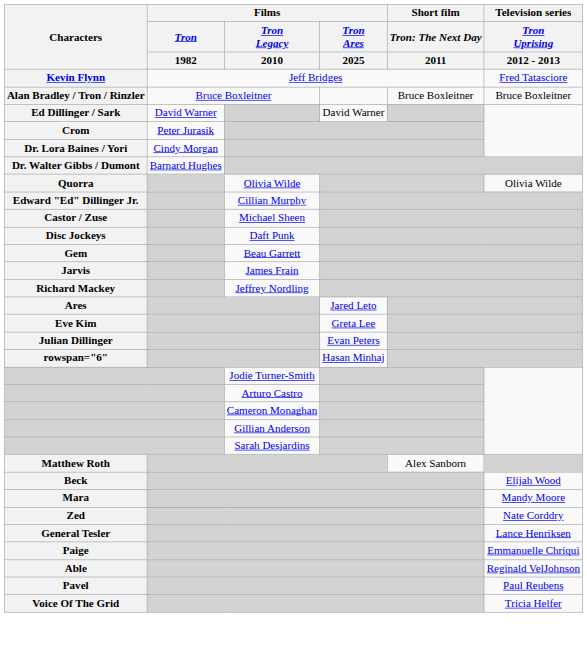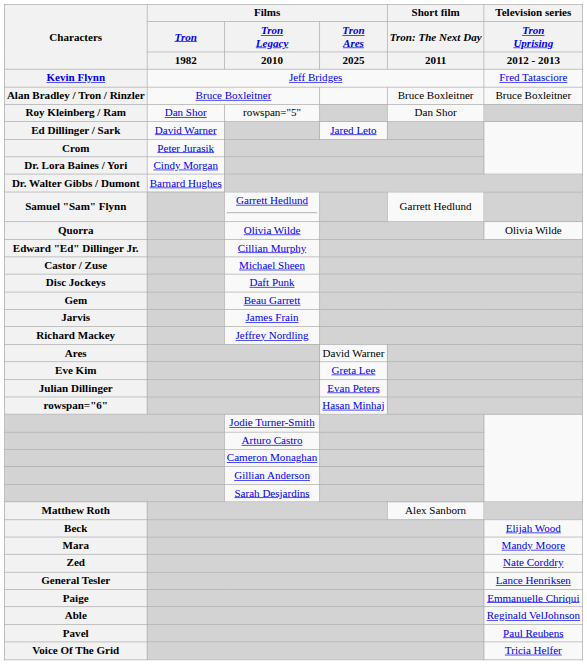+ row: (76, 113)
(353, 113) David Warner -> (353, 130) Jared Leto
+ row: (76, 206)
(353, 305) Jared Leto -> (353, 353) David Warner
